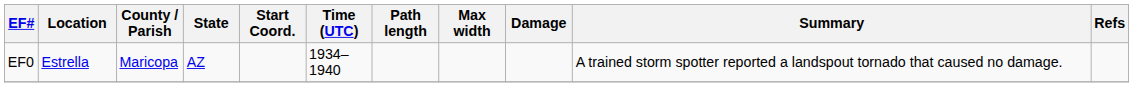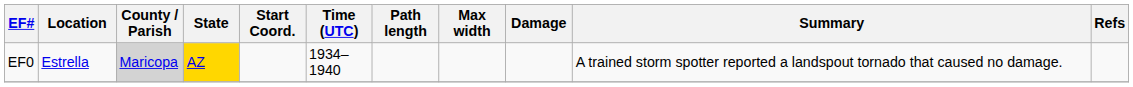(149, 62) no background -> (149, 62) lightgrey background
(196, 62) no background -> (196, 62) gold background
